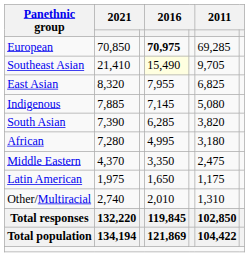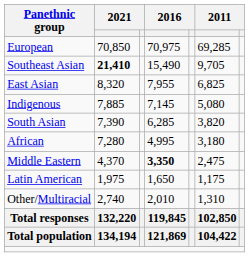(164, 46) bold -> (164, 46) normal
(114, 65) normal -> (114, 65) bold
(164, 65) lightyellow background -> (164, 65) no background
(161, 160) normal -> (161, 160) bold
